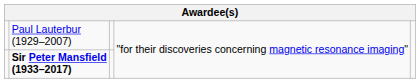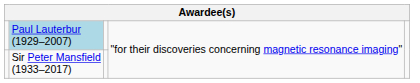(46, 35) no background -> (46, 35) lightblue background
(59, 64) bold -> (56, 64) normal
